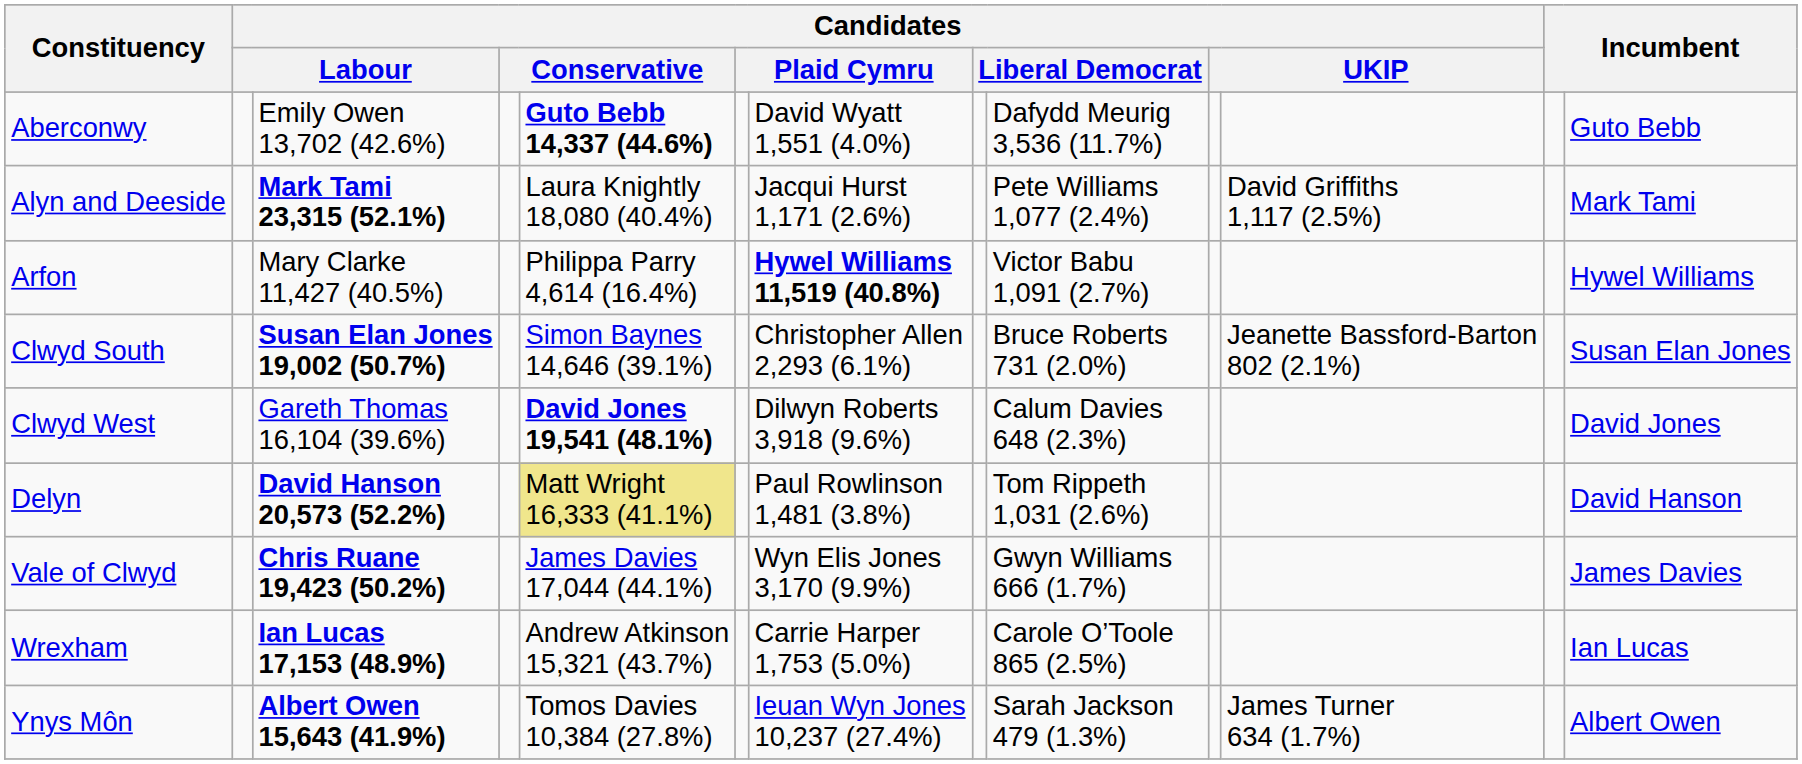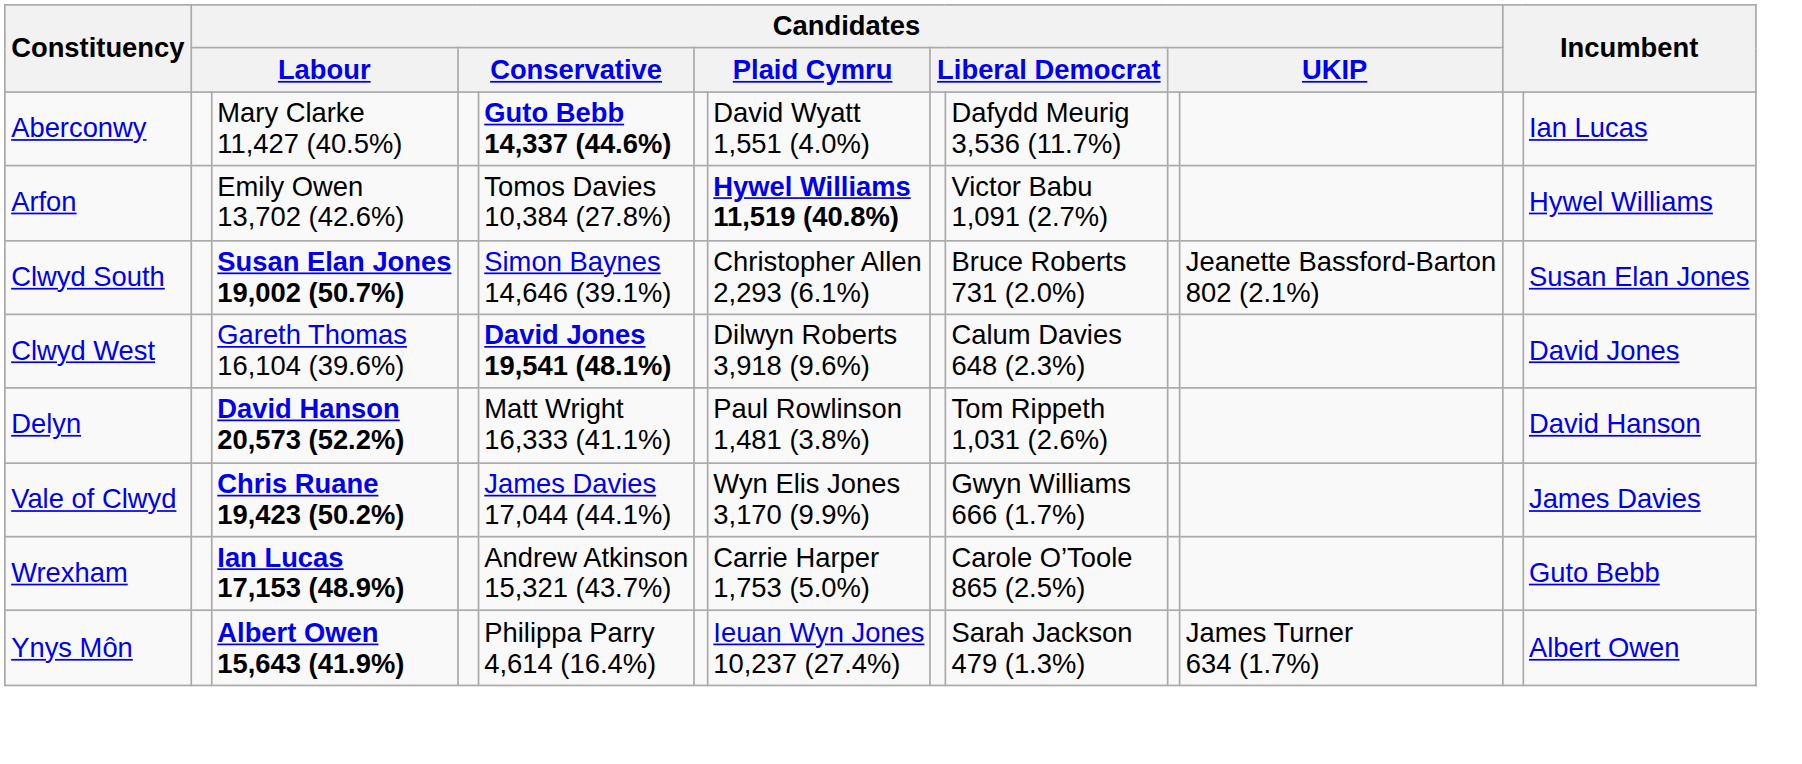(352, 128) Emily Owen 13,702 (42.6%) -> (310, 128) Mary Clarke 11,427 (40.5%)
(1636, 128) Guto Bebb -> (1588, 128) Ian Lucas
- row: (118, 202)
(351, 276) Mary Clarke 11,427 (40.5%) -> (311, 202) Emily Owen 13,702 (42.6%)
(611, 276) Philippa Parry 4,614 (16.4%) -> (578, 202) Tomos Davies 10,384 (27.8%)
(619, 499) khaki background -> (578, 425) no background
(1629, 647) Ian Lucas -> (1594, 573) Guto Bebb
(619, 721) Tomos Davies 10,384 (27.8%) -> (570, 647) Philippa Parry 4,614 (16.4%)
